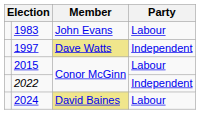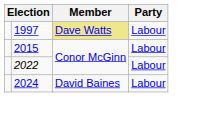- row: (26, 30)
(162, 48) Independent -> (148, 30) Labour
(162, 83) Independent -> (148, 65) Labour
(87, 100) khaki background -> (87, 83) no background
